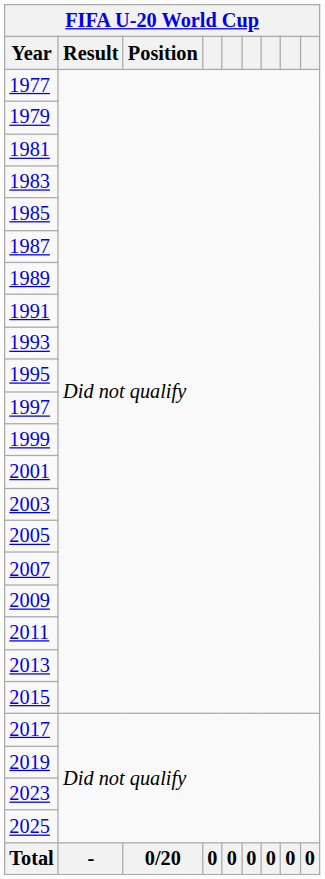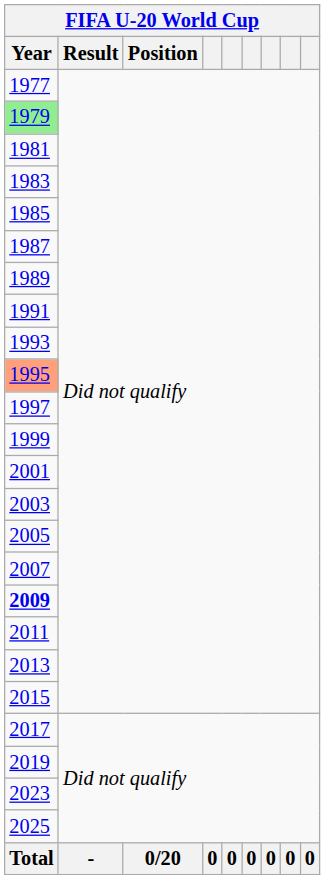(30, 117) no background -> (30, 117) lightgreen background
(30, 375) no background -> (30, 375) lightsalmon background
(30, 600) normal -> (30, 600) bold
